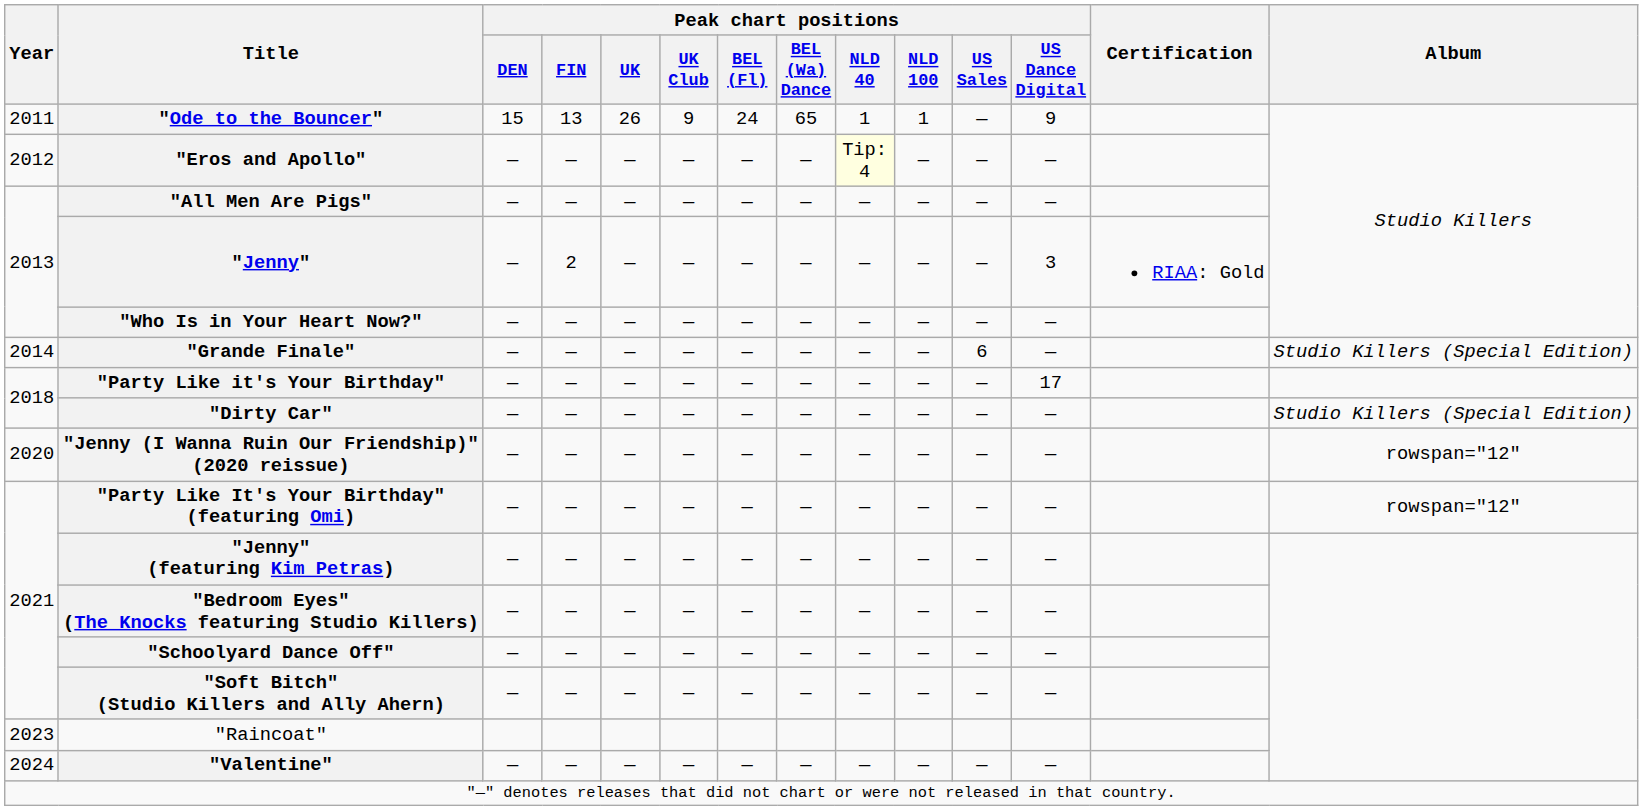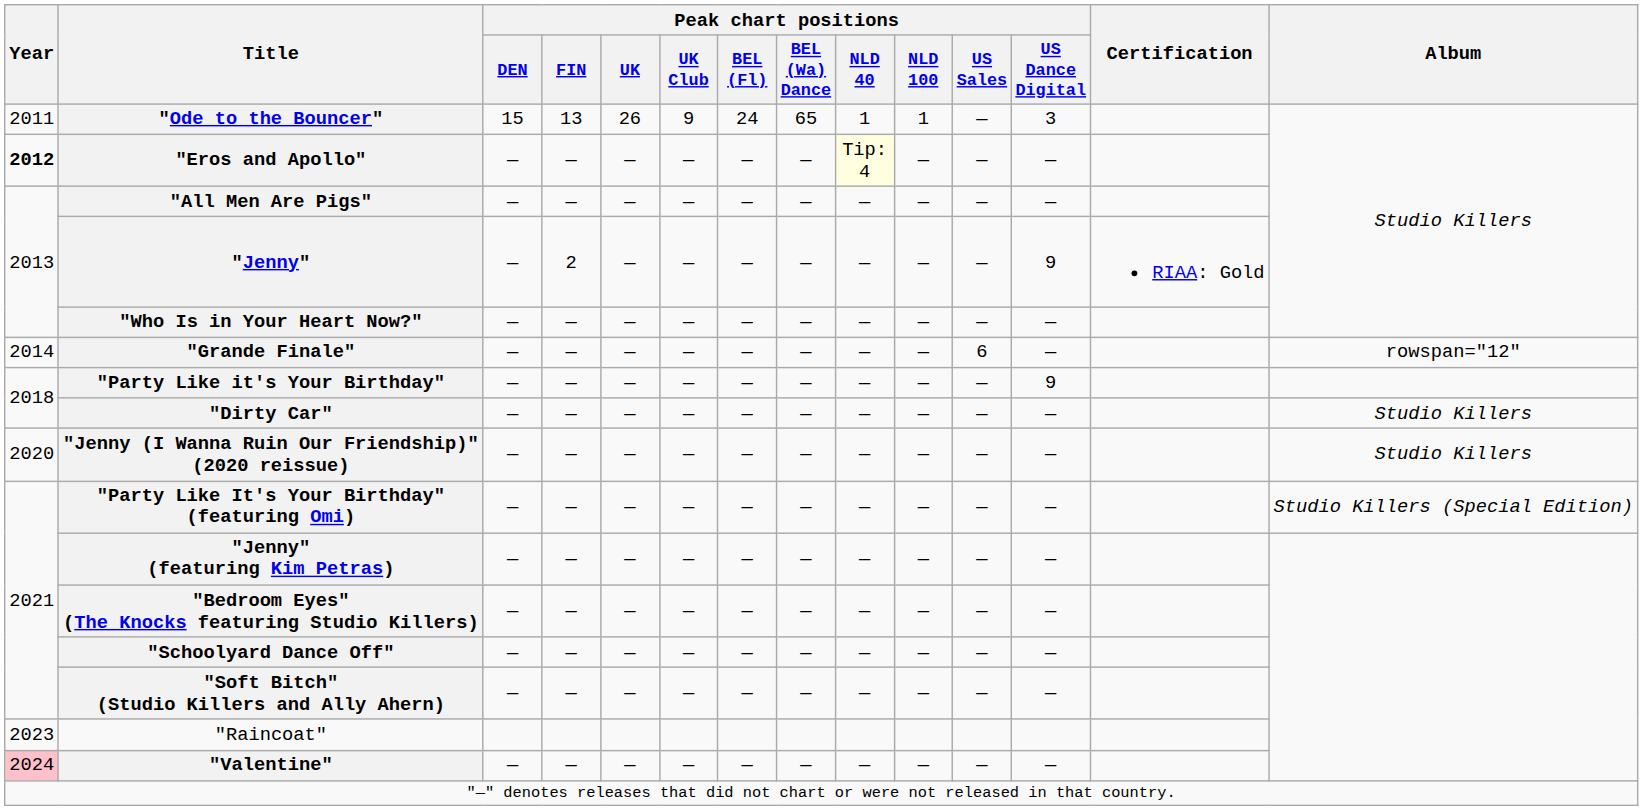(1051, 119) 9 -> (1051, 119) 3
(32, 160) normal -> (32, 160) bold
(1051, 262) 3 -> (1051, 262) 9
(1453, 352) Studio Killers (Special Edition) -> (1453, 352) rowspan="12"
(1051, 383) 17 -> (1051, 383) 9
(1453, 413) Studio Killers (Special Edition) -> (1453, 413) Studio Killers
(1453, 455) rowspan="12" -> (1453, 455) Studio Killers
(1453, 507) rowspan="12" -> (1453, 507) Studio Killers (Special Edition)
(32, 765) no background -> (32, 765) pink background
